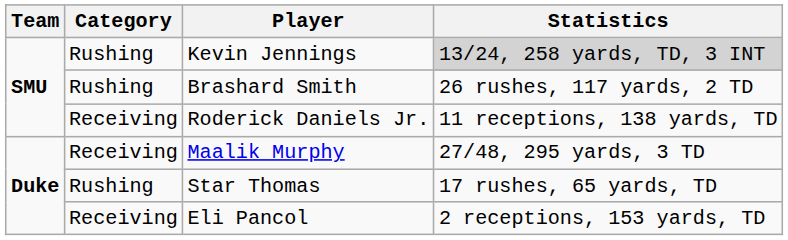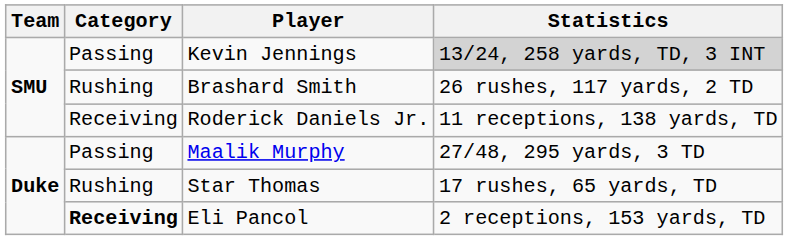(111, 54) Rushing -> (111, 54) Passing
(123, 153) Receiving -> (111, 153) Passing
(123, 218) normal -> (123, 218) bold
